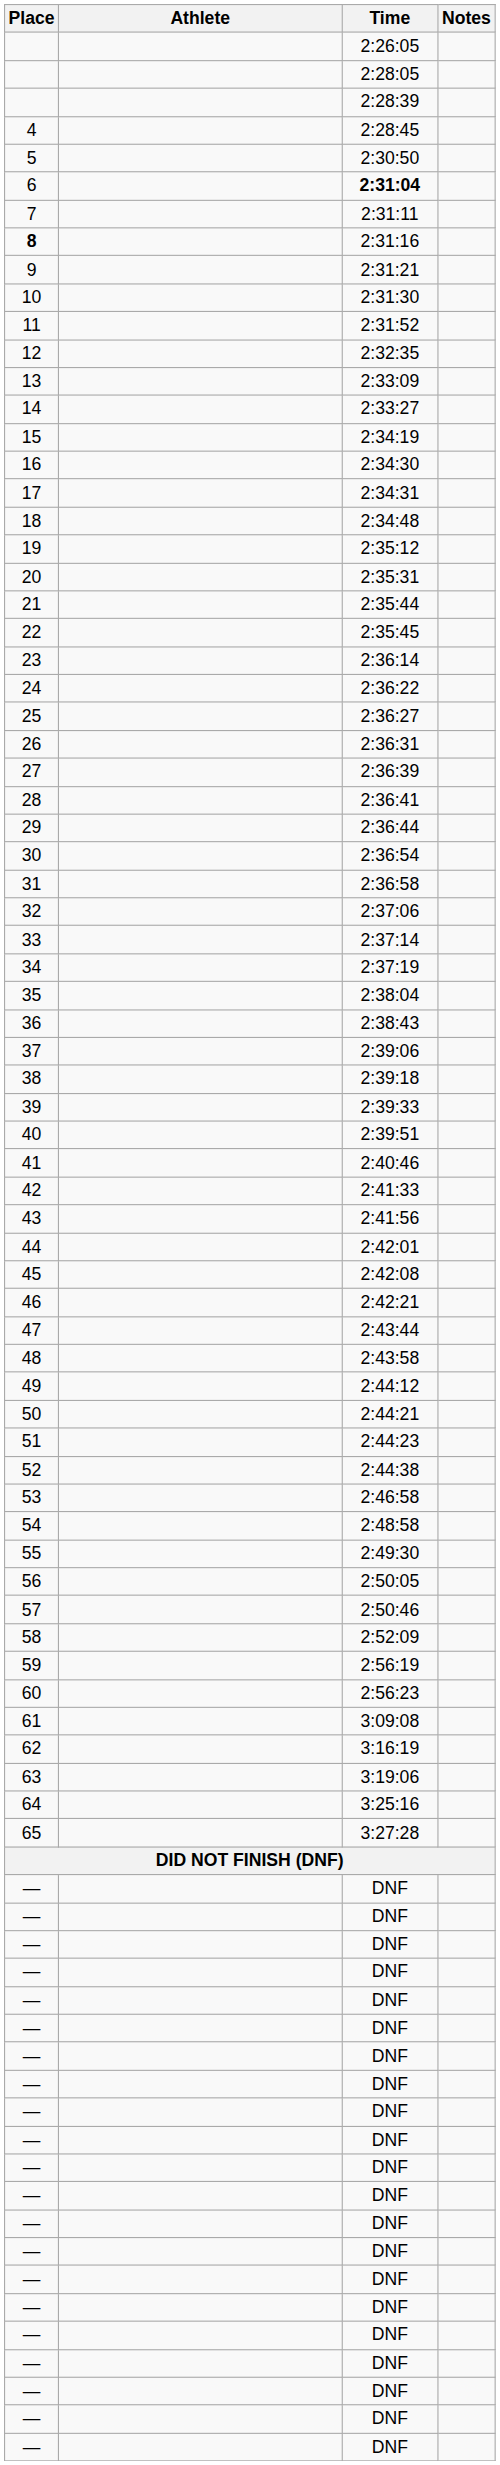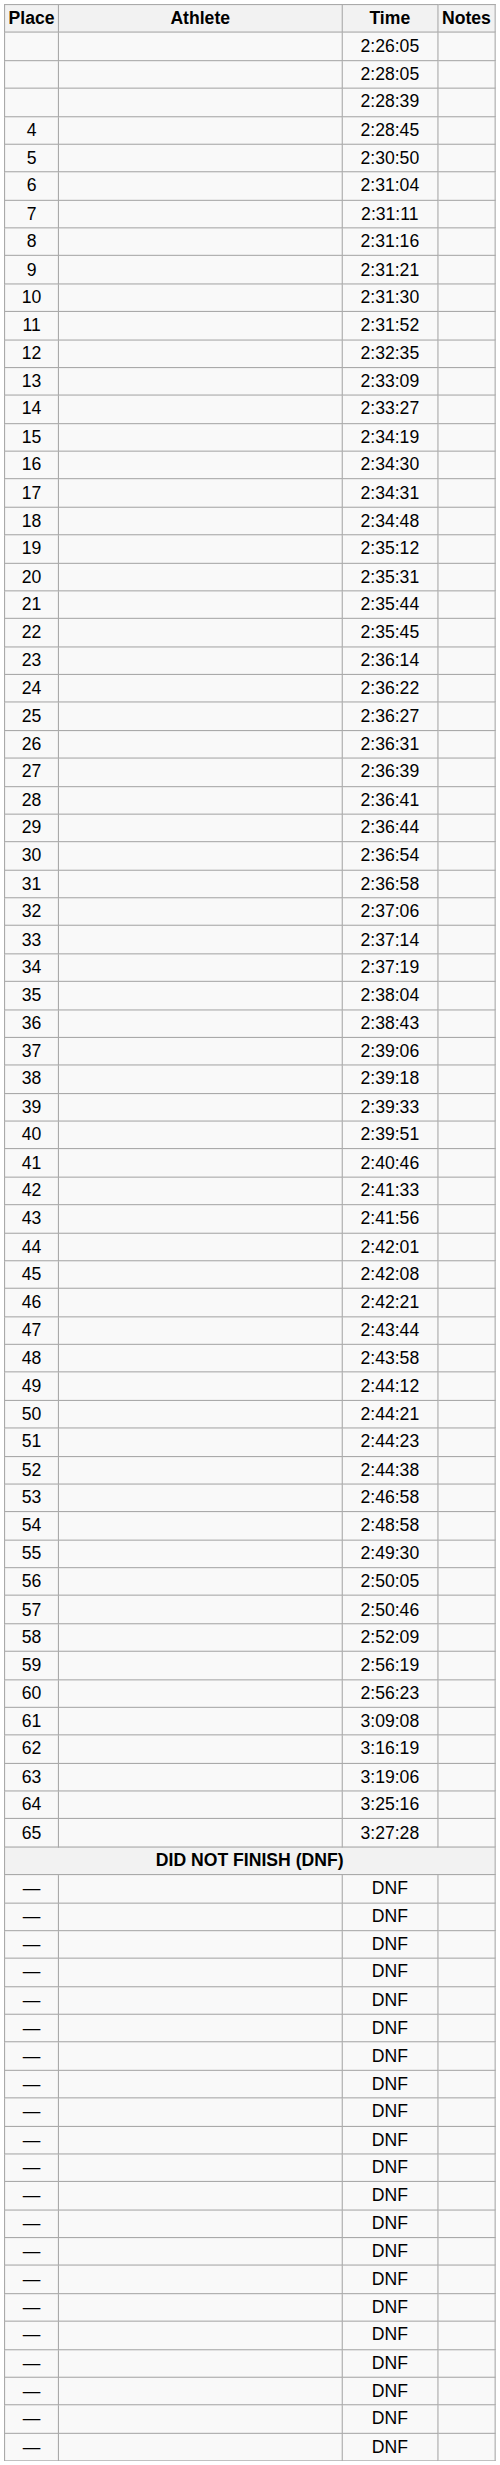(390, 185) bold -> (390, 185) normal
(32, 241) bold -> (32, 241) normal
